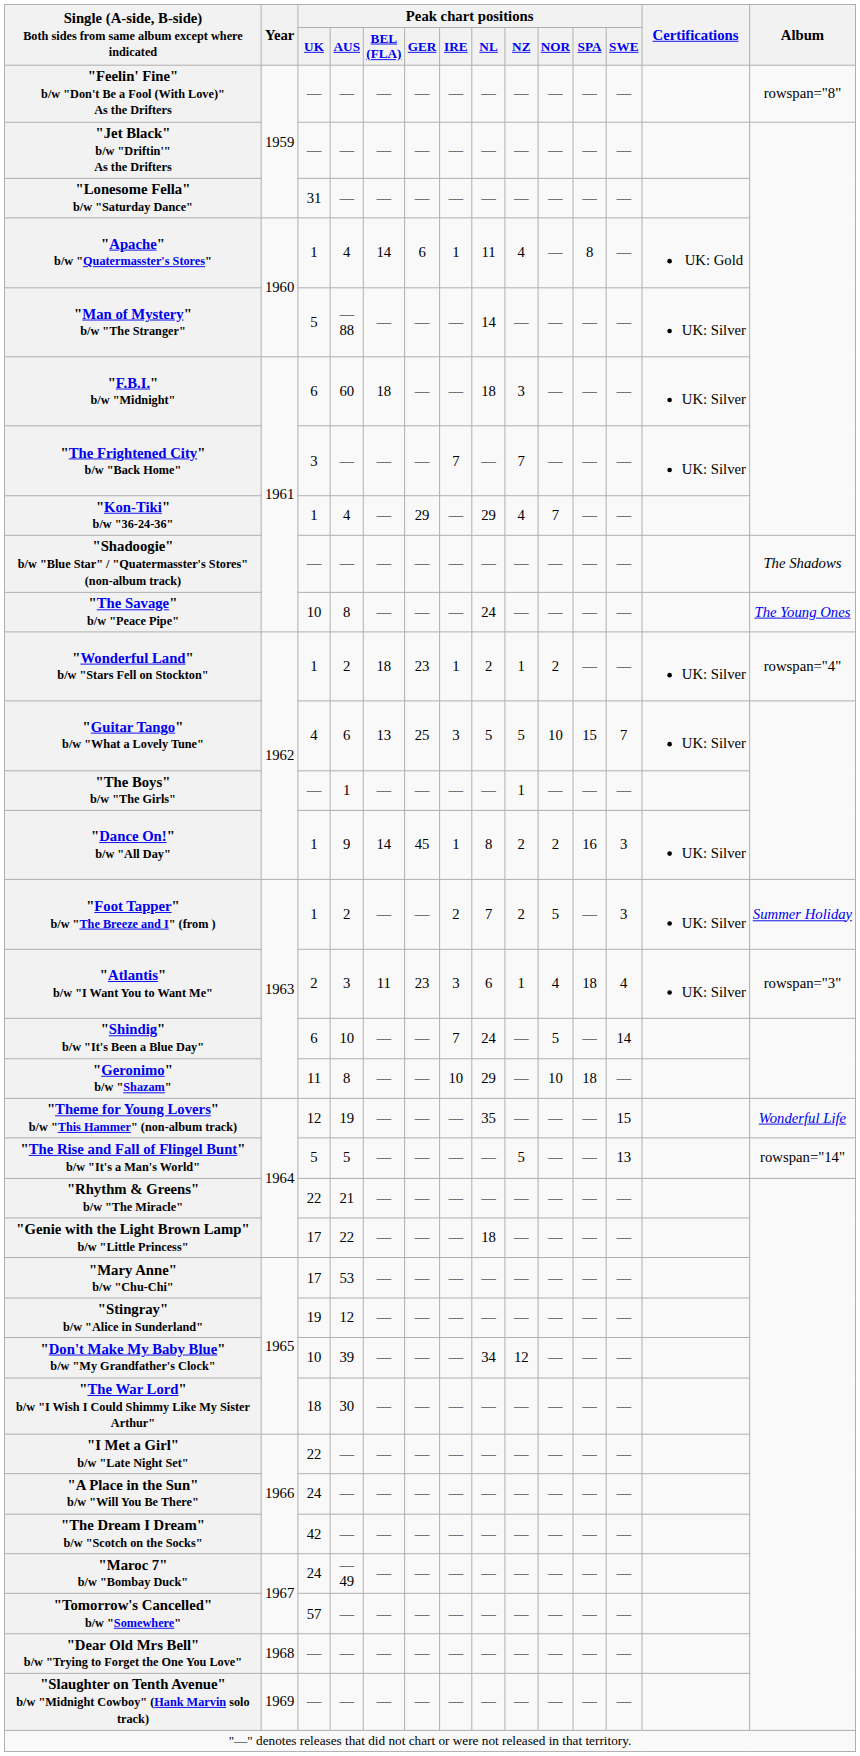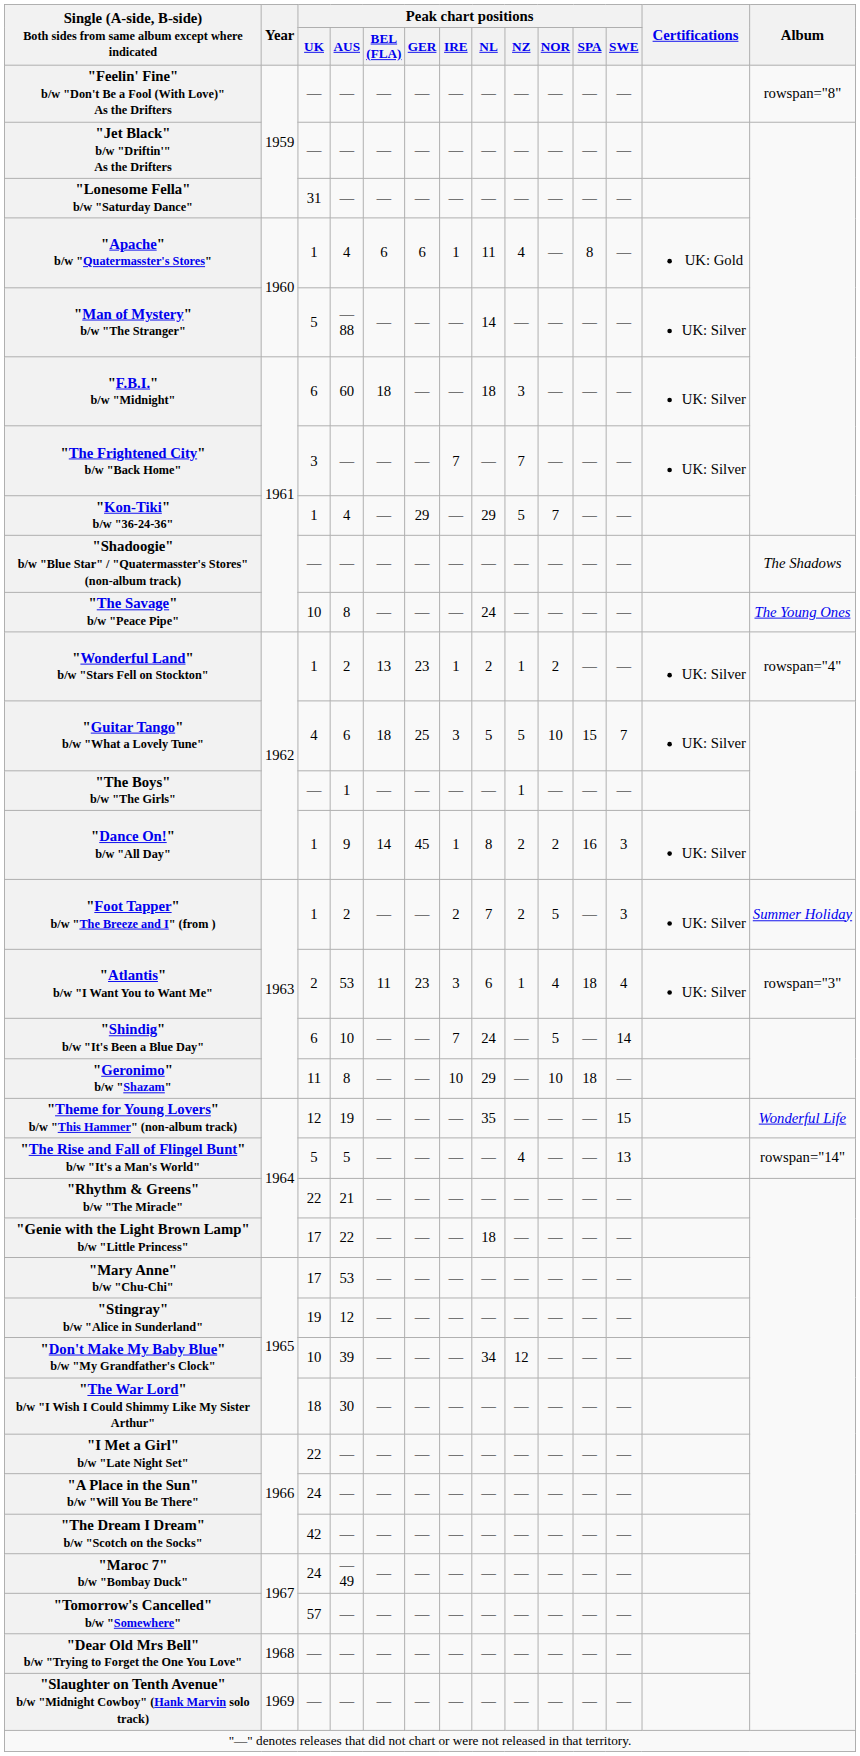(384, 252) 14 -> (384, 252) 6
(521, 515) 4 -> (521, 515) 5
(384, 666) 18 -> (384, 666) 13
(384, 735) 13 -> (384, 735) 18
(347, 983) 3 -> (347, 983) 53
(521, 1158) 5 -> (521, 1158) 4
